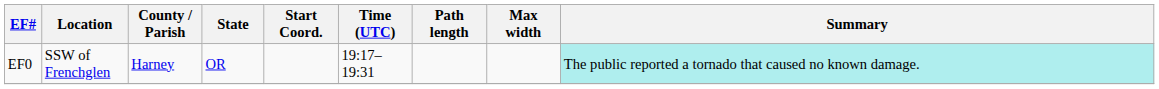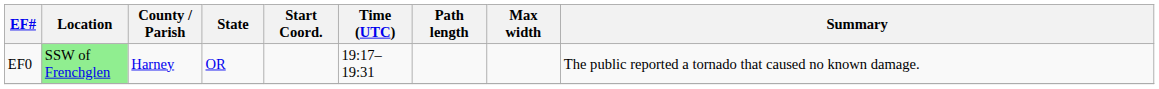(78, 63) no background -> (78, 63) lightgreen background
(742, 63) paleturquoise background -> (742, 63) no background
